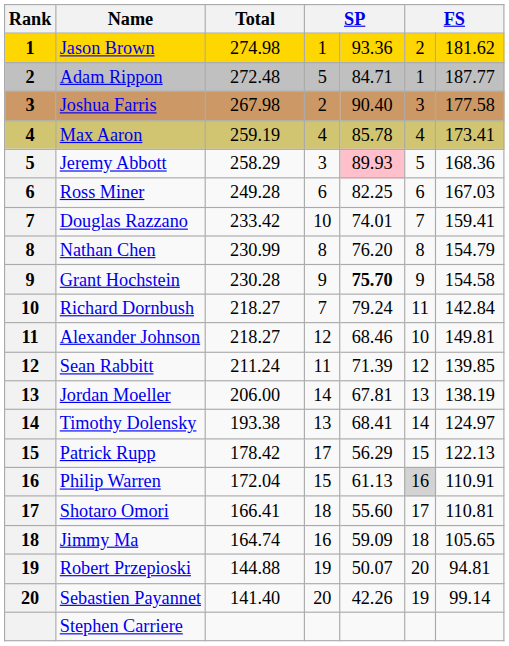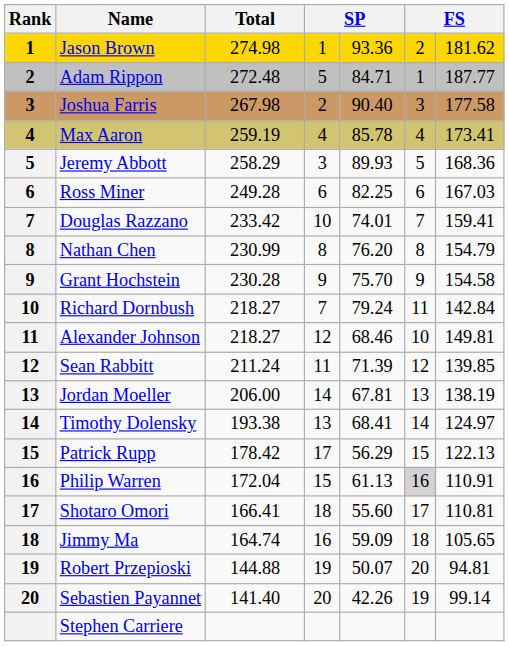(372, 163) pink background -> (372, 163) no background
(372, 279) bold -> (372, 279) normal
